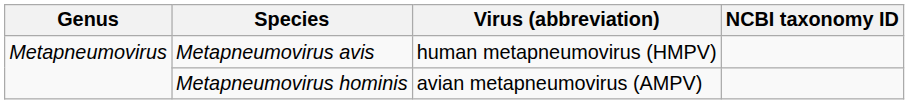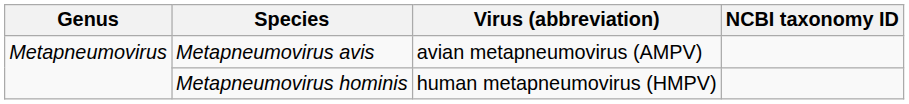(567, 51) human metapneumovirus (HMPV) -> (560, 51) avian metapneumovirus (AMPV)
(560, 83) avian metapneumovirus (AMPV) -> (567, 83) human metapneumovirus (HMPV)
